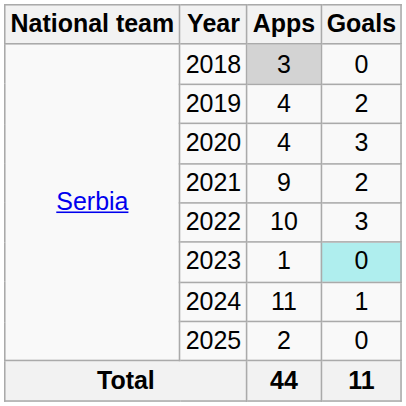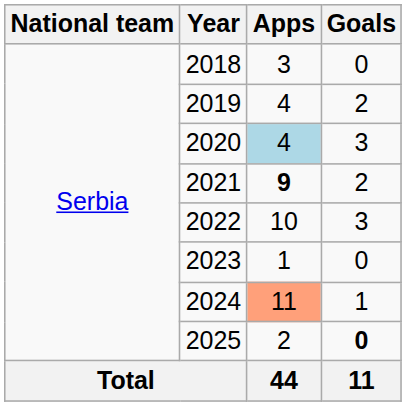(284, 63) lightgrey background -> (284, 63) no background
(284, 143) no background -> (284, 143) lightblue background
(284, 182) normal -> (284, 182) bold
(361, 261) paleturquoise background -> (361, 261) no background
(284, 301) no background -> (284, 301) lightsalmon background
(361, 340) normal -> (361, 340) bold
